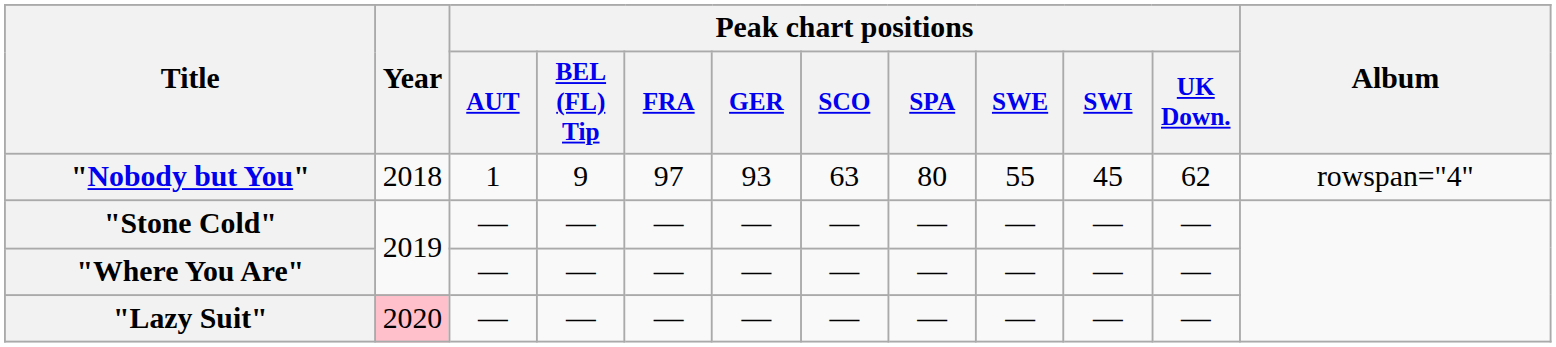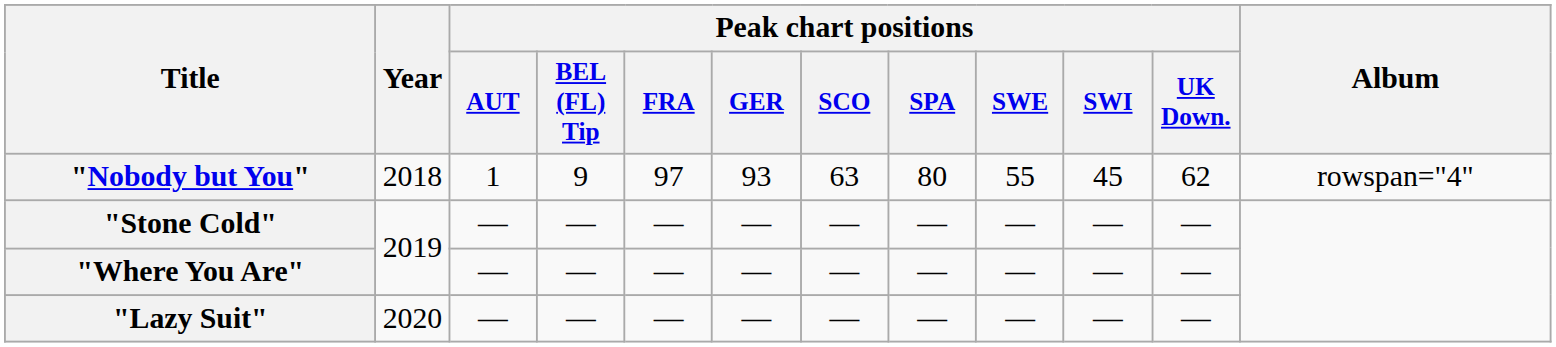(412, 318) pink background -> (412, 318) no background
